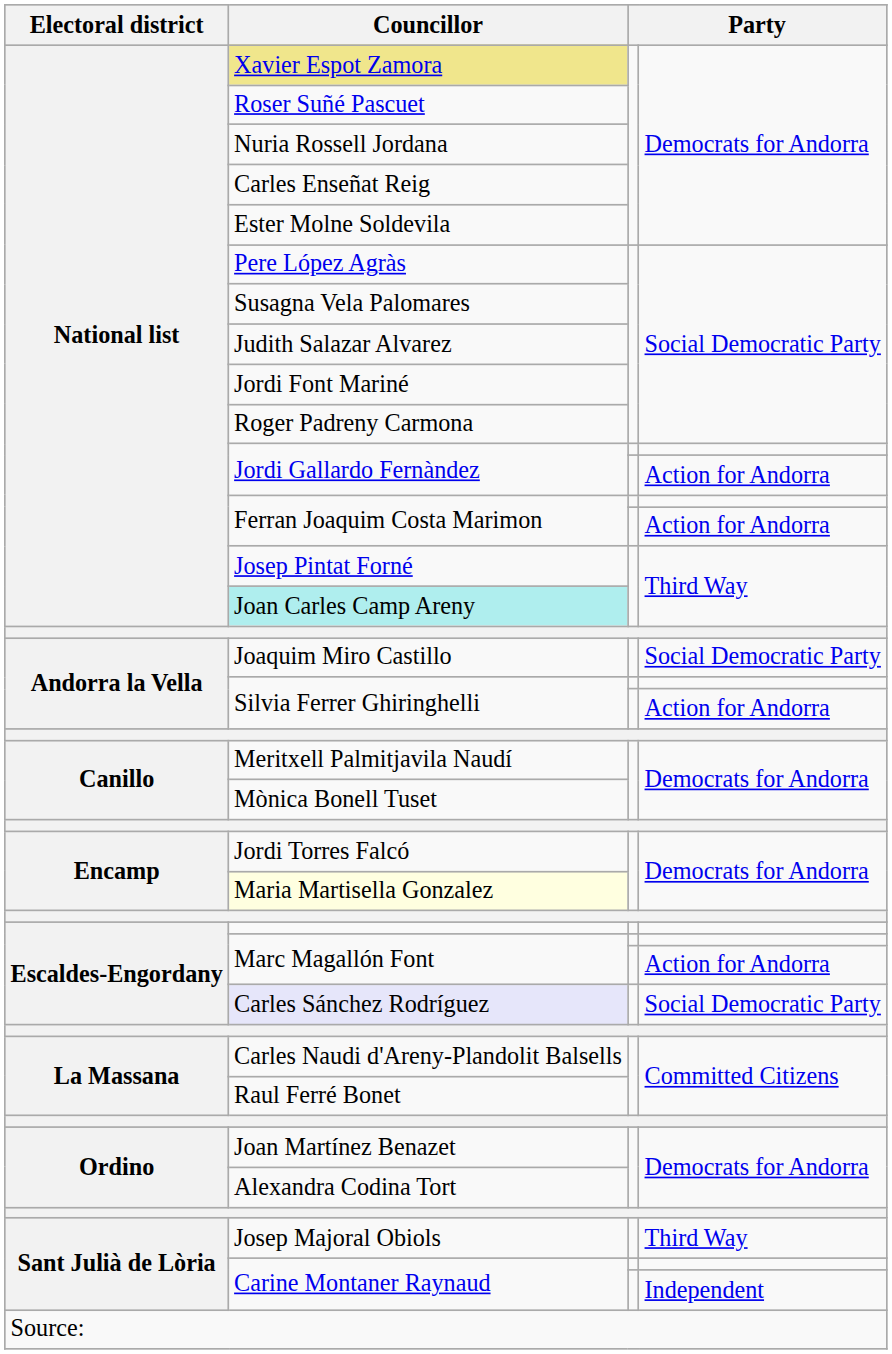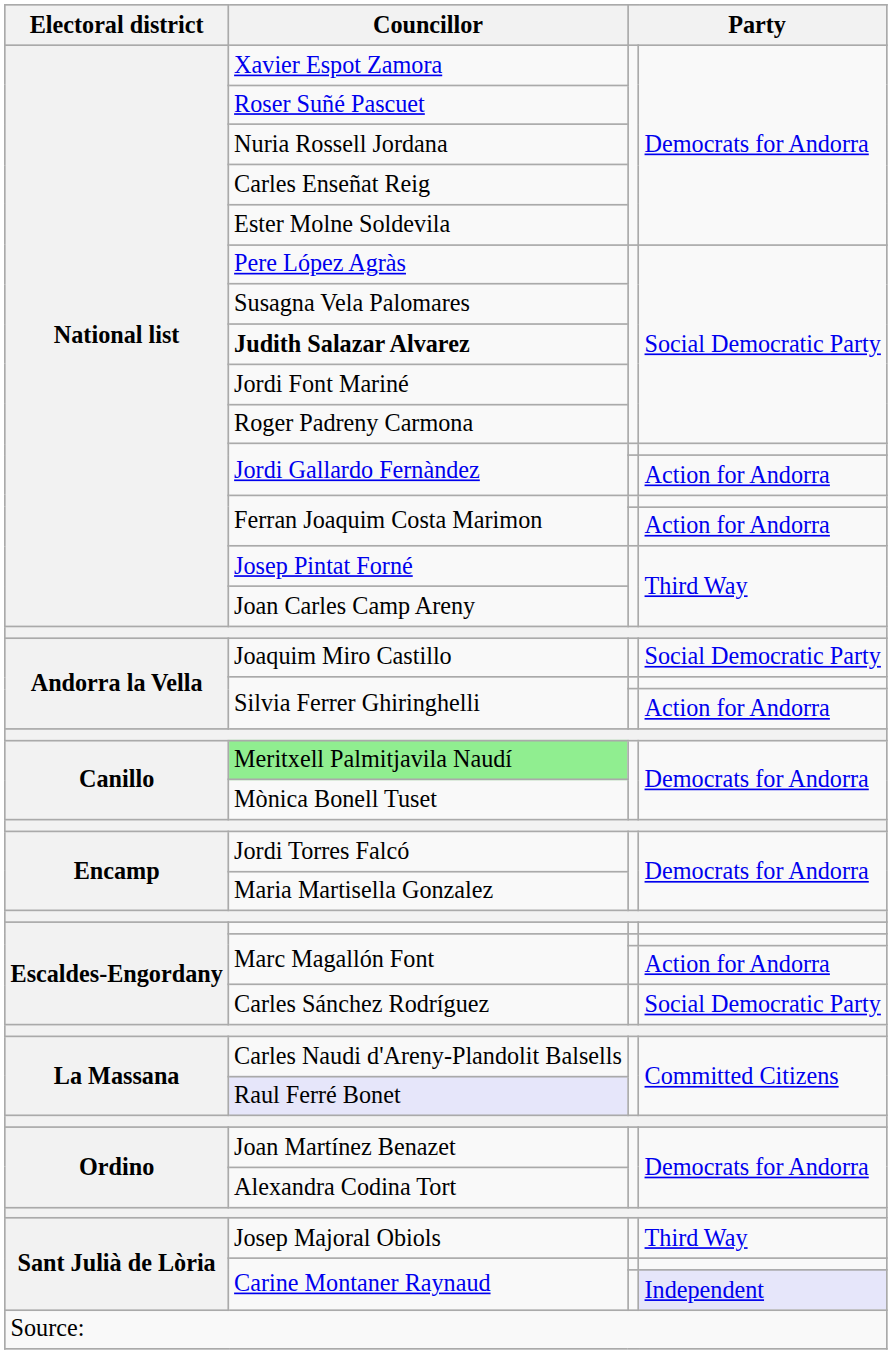(338, 64) khaki background -> (338, 64) no background
(343, 344) normal -> (352, 344) bold
(355, 606) paleturquoise background -> (355, 606) no background
(373, 759) no background -> (373, 759) lightgreen background
(364, 890) lightyellow background -> (364, 890) no background
(362, 1004) lavender background -> (362, 1004) no background
(317, 1095) no background -> (317, 1095) lavender background
(704, 1289) no background -> (704, 1289) lavender background
